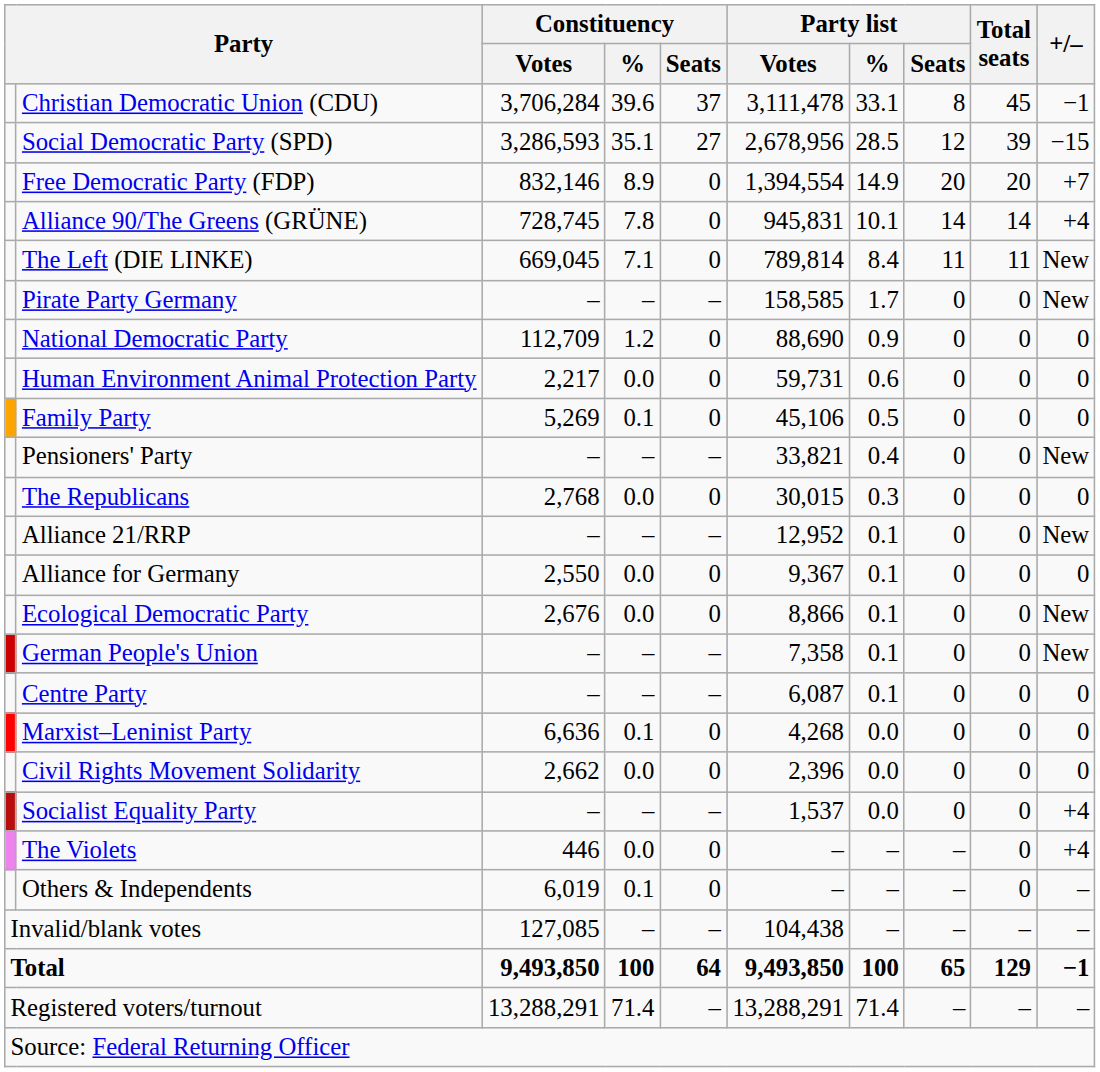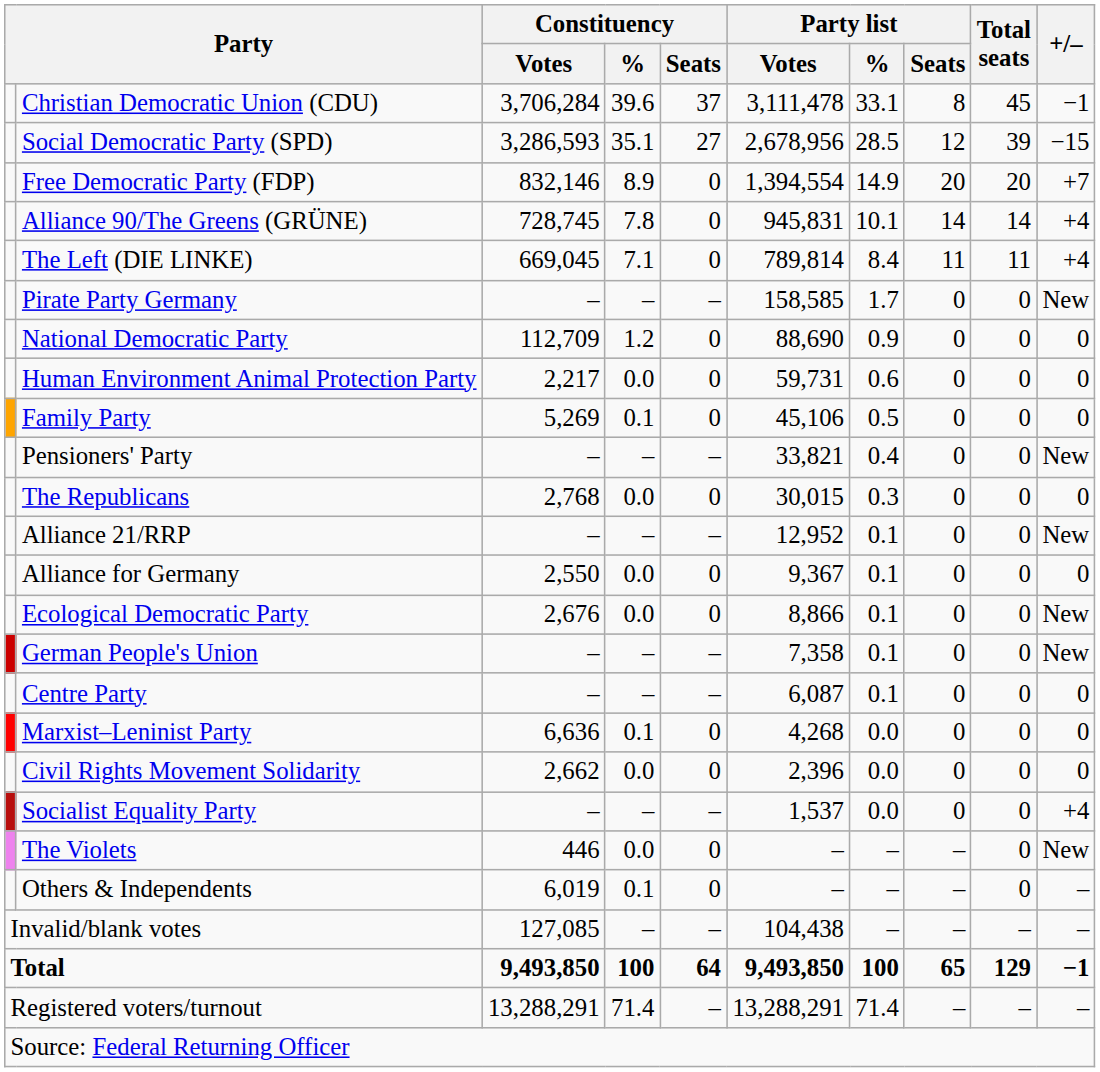(1066, 260) New -> (1076, 260) +4
(1076, 850) +4 -> (1066, 850) New
